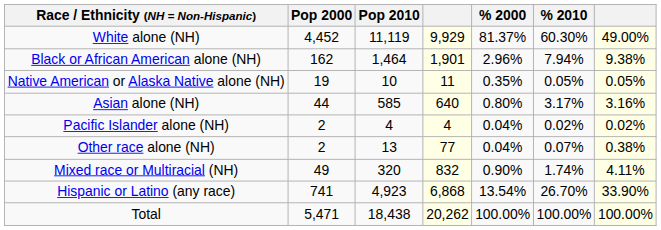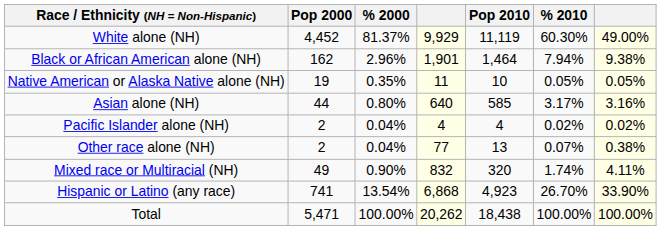columns swapped: (389, 15) <-> (503, 15)
